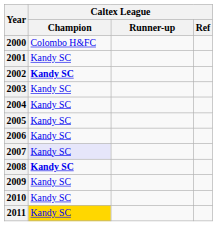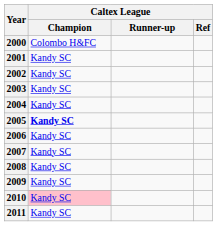(52, 74) bold -> (51, 74) normal
(51, 120) normal -> (52, 120) bold
(51, 151) lavender background -> (51, 151) no background
(52, 167) bold -> (51, 167) normal
(51, 197) no background -> (51, 197) pink background
(51, 213) gold background -> (51, 213) no background
